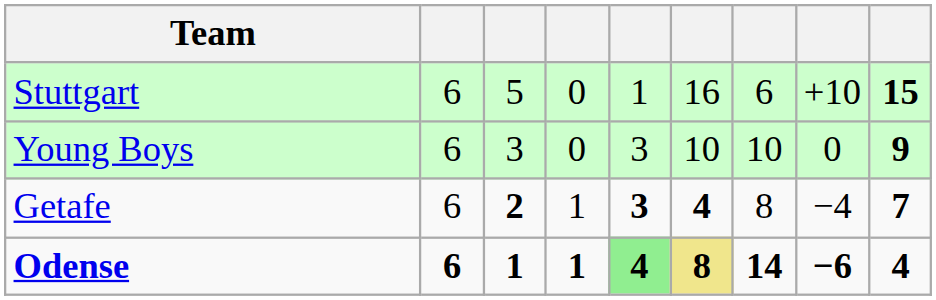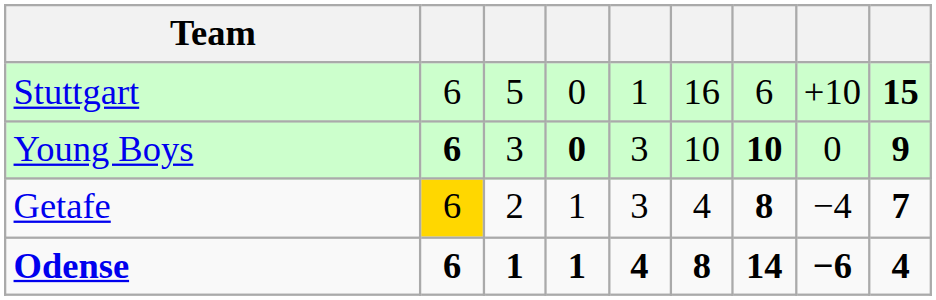(452, 149) normal -> (452, 149) bold
(577, 149) normal -> (577, 149) bold
(764, 149) normal -> (764, 149) bold
(452, 206) no background -> (452, 206) gold background
(515, 206) bold -> (515, 206) normal
(639, 206) bold -> (639, 206) normal
(702, 206) bold -> (702, 206) normal
(764, 206) normal -> (764, 206) bold
(639, 264) lightgreen background -> (639, 264) no background
(702, 264) khaki background -> (702, 264) no background
